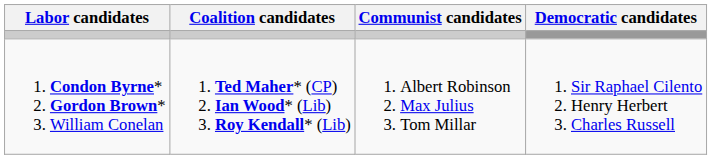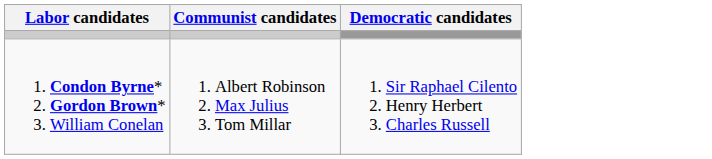- column: (262, 17)
